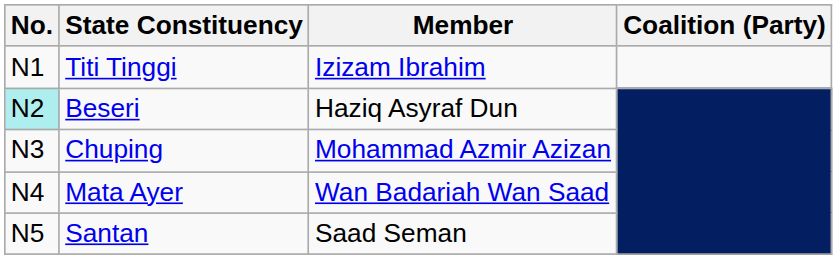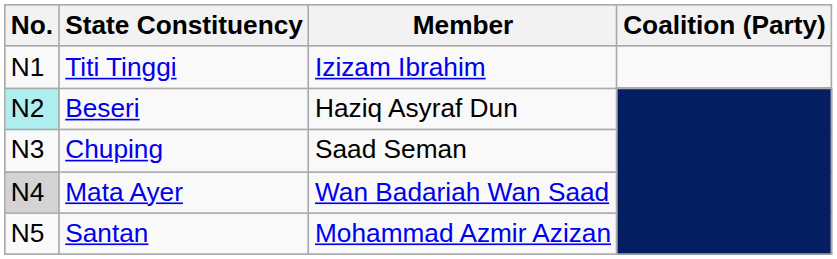(463, 150) Mohammad Azmir Azizan -> (391, 150) Saad Seman
(28, 191) no background -> (28, 191) lightgrey background
(391, 233) Saad Seman -> (463, 233) Mohammad Azmir Azizan
